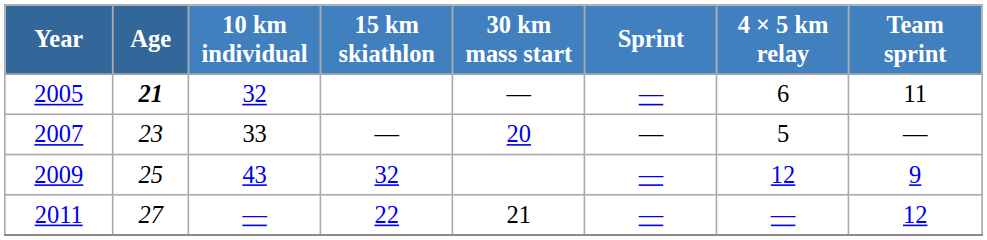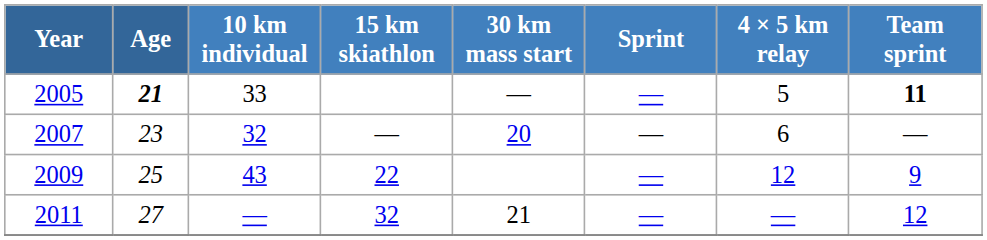(255, 94) 32 -> (255, 94) 33
(783, 94) 6 -> (783, 94) 5
(915, 94) normal -> (915, 94) bold
(255, 134) 33 -> (255, 134) 32
(783, 134) 5 -> (783, 134) 6
(387, 174) 32 -> (387, 174) 22
(387, 215) 22 -> (387, 215) 32
